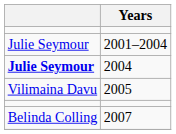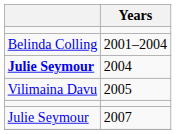(48, 44) Julie Seymour -> (52, 44) Belinda Colling
(52, 117) Belinda Colling -> (48, 117) Julie Seymour
